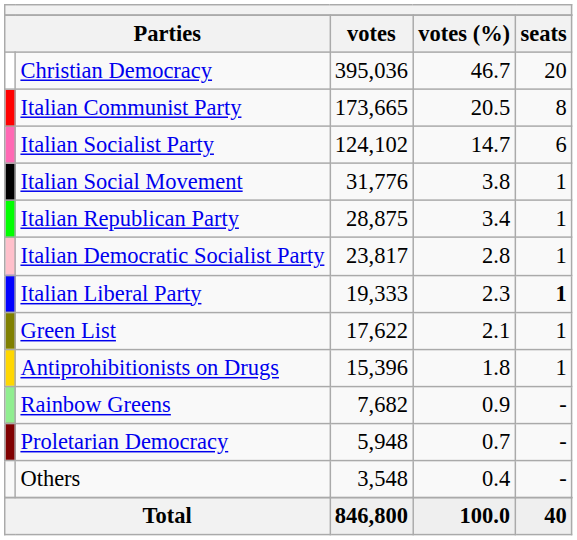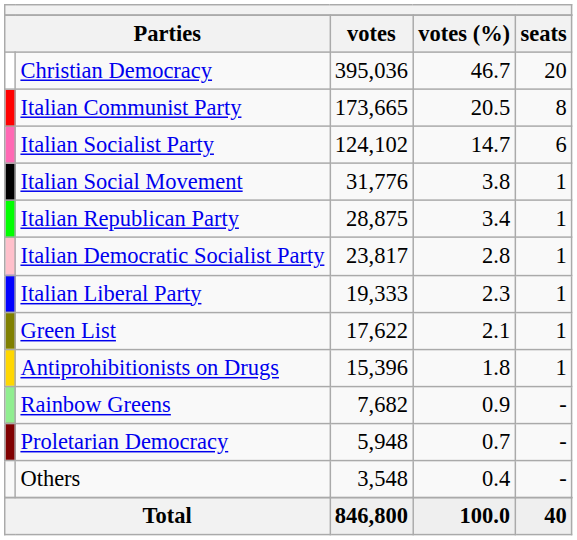(561, 293) bold -> (561, 293) normal
